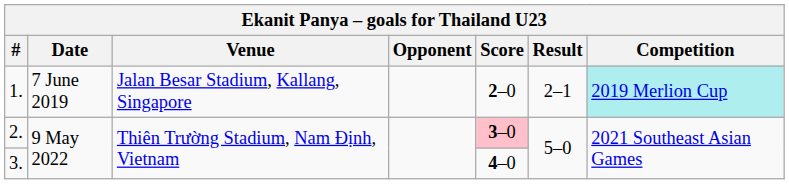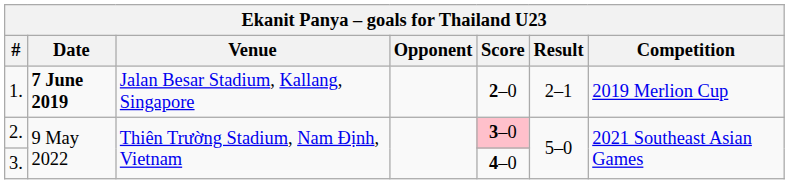(55, 91) normal -> (57, 91) bold
(659, 91) paleturquoise background -> (660, 91) no background
